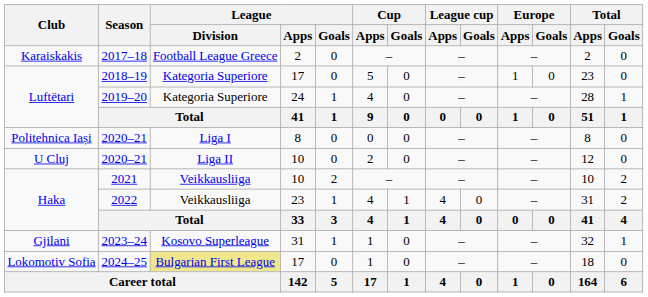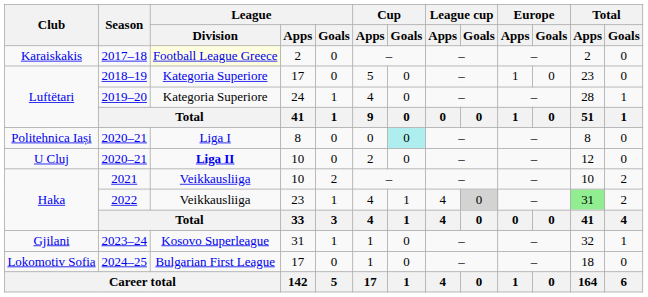(215, 55) no background -> (215, 55) lightyellow background
(406, 138) no background -> (406, 138) paleturquoise background
(215, 158) normal -> (215, 158) bold
(479, 199) no background -> (479, 199) lightgrey background
(588, 199) no background -> (588, 199) lightgreen background
(215, 261) khaki background -> (215, 261) no background
